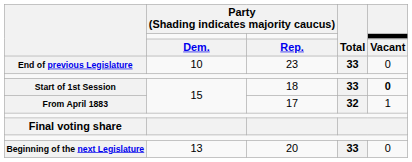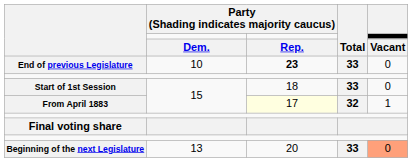(292, 64) normal -> (292, 64) bold
(388, 87) bold -> (388, 87) normal
(292, 104) no background -> (292, 104) lightyellow background
(388, 148) no background -> (388, 148) lightsalmon background
